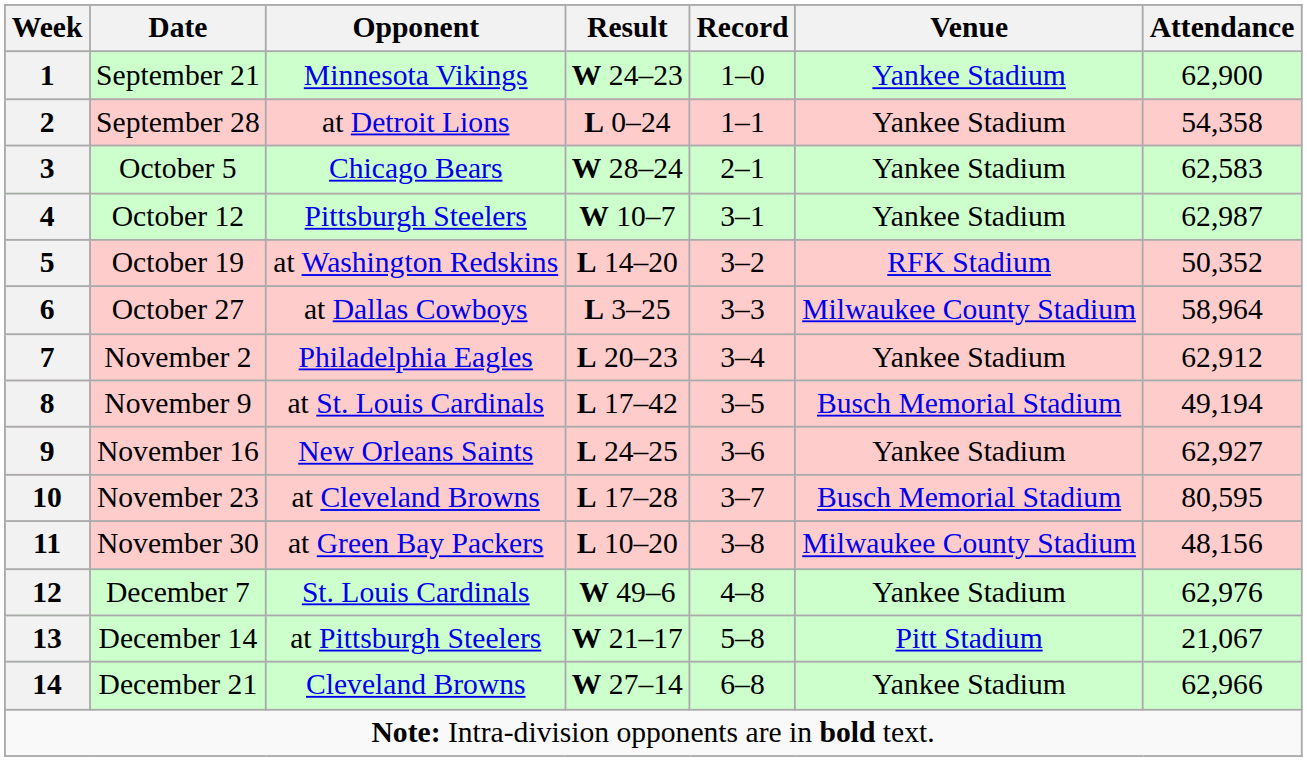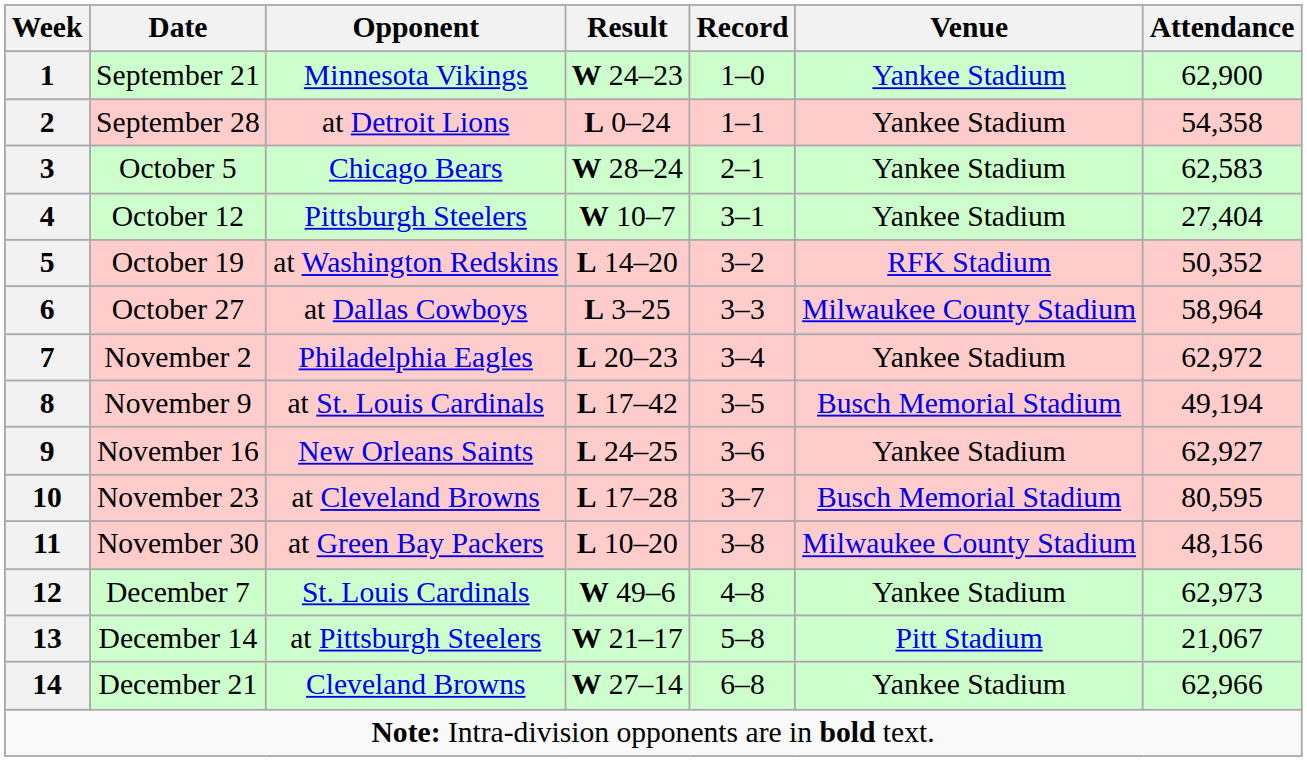(1222, 215) 62,987 -> (1222, 215) 27,404
(1222, 356) 62,912 -> (1222, 356) 62,972
(1222, 591) 62,976 -> (1222, 591) 62,973
